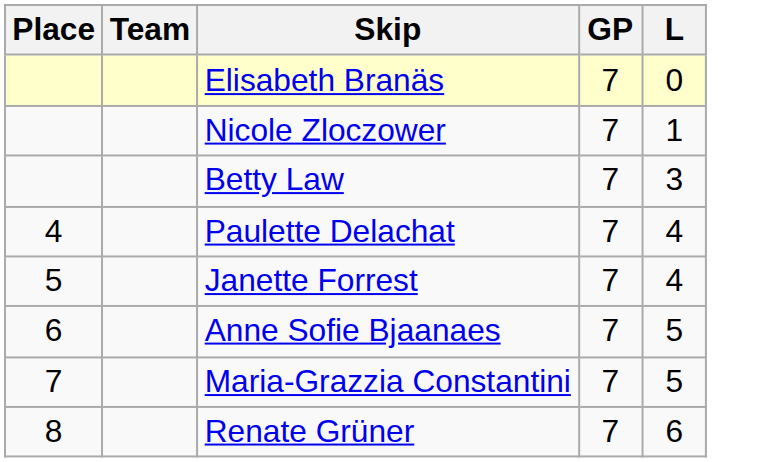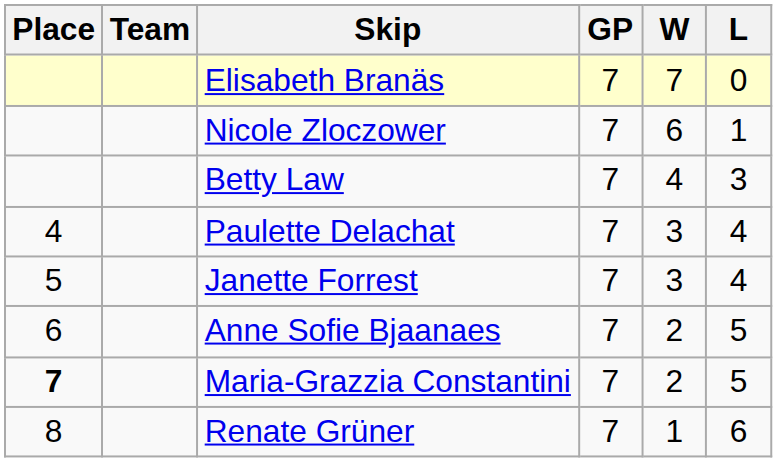+ column: (674, 29)
(54, 381) normal -> (54, 381) bold
